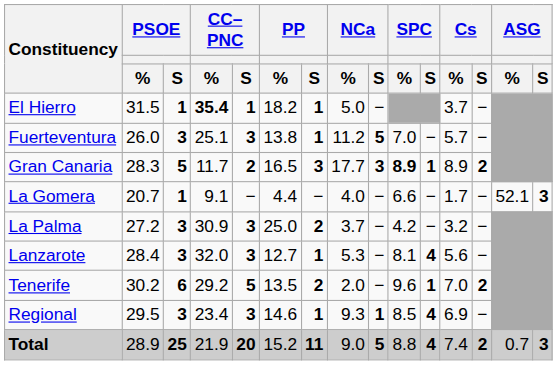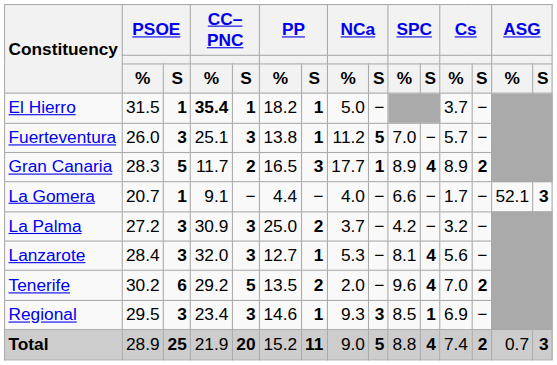(380, 167) 3 -> (380, 167) 1
(404, 167) bold -> (404, 167) normal
(431, 167) 1 -> (431, 167) 4
(431, 285) 1 -> (431, 285) 4
(380, 314) 1 -> (380, 314) 3
(431, 314) 4 -> (431, 314) 1
